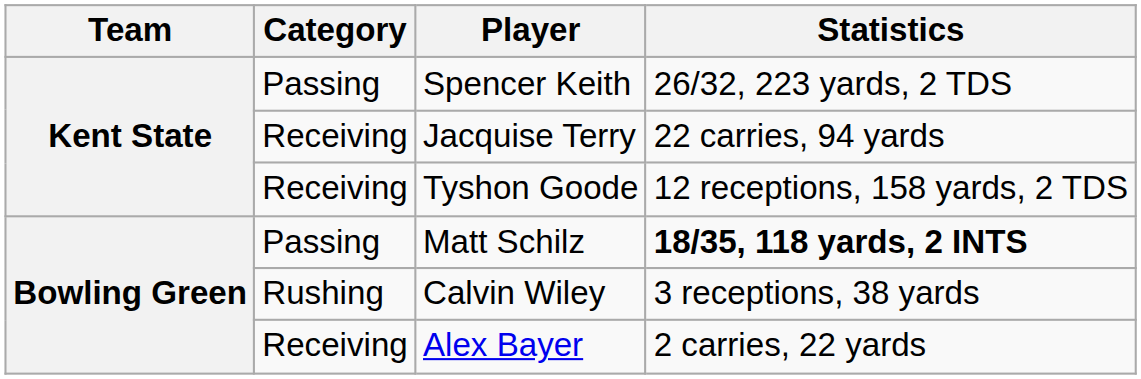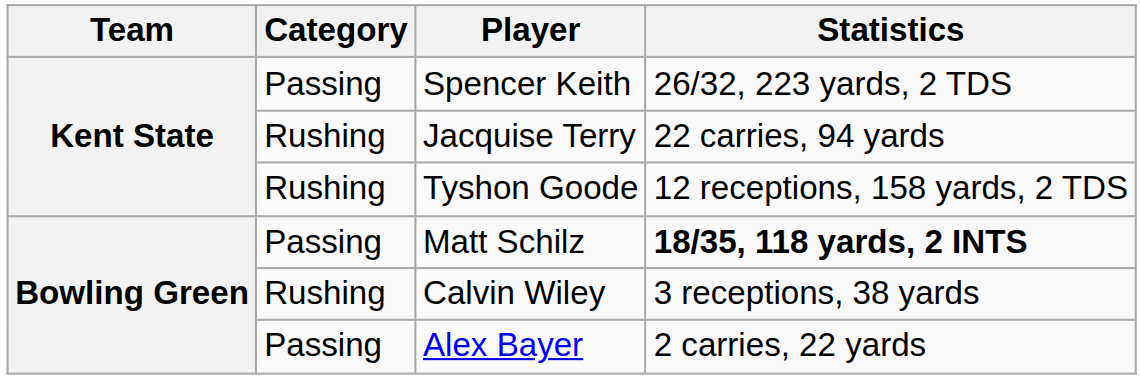(335, 135) Receiving -> (325, 135) Rushing
(335, 188) Receiving -> (325, 188) Rushing
(335, 346) Receiving -> (323, 346) Passing
